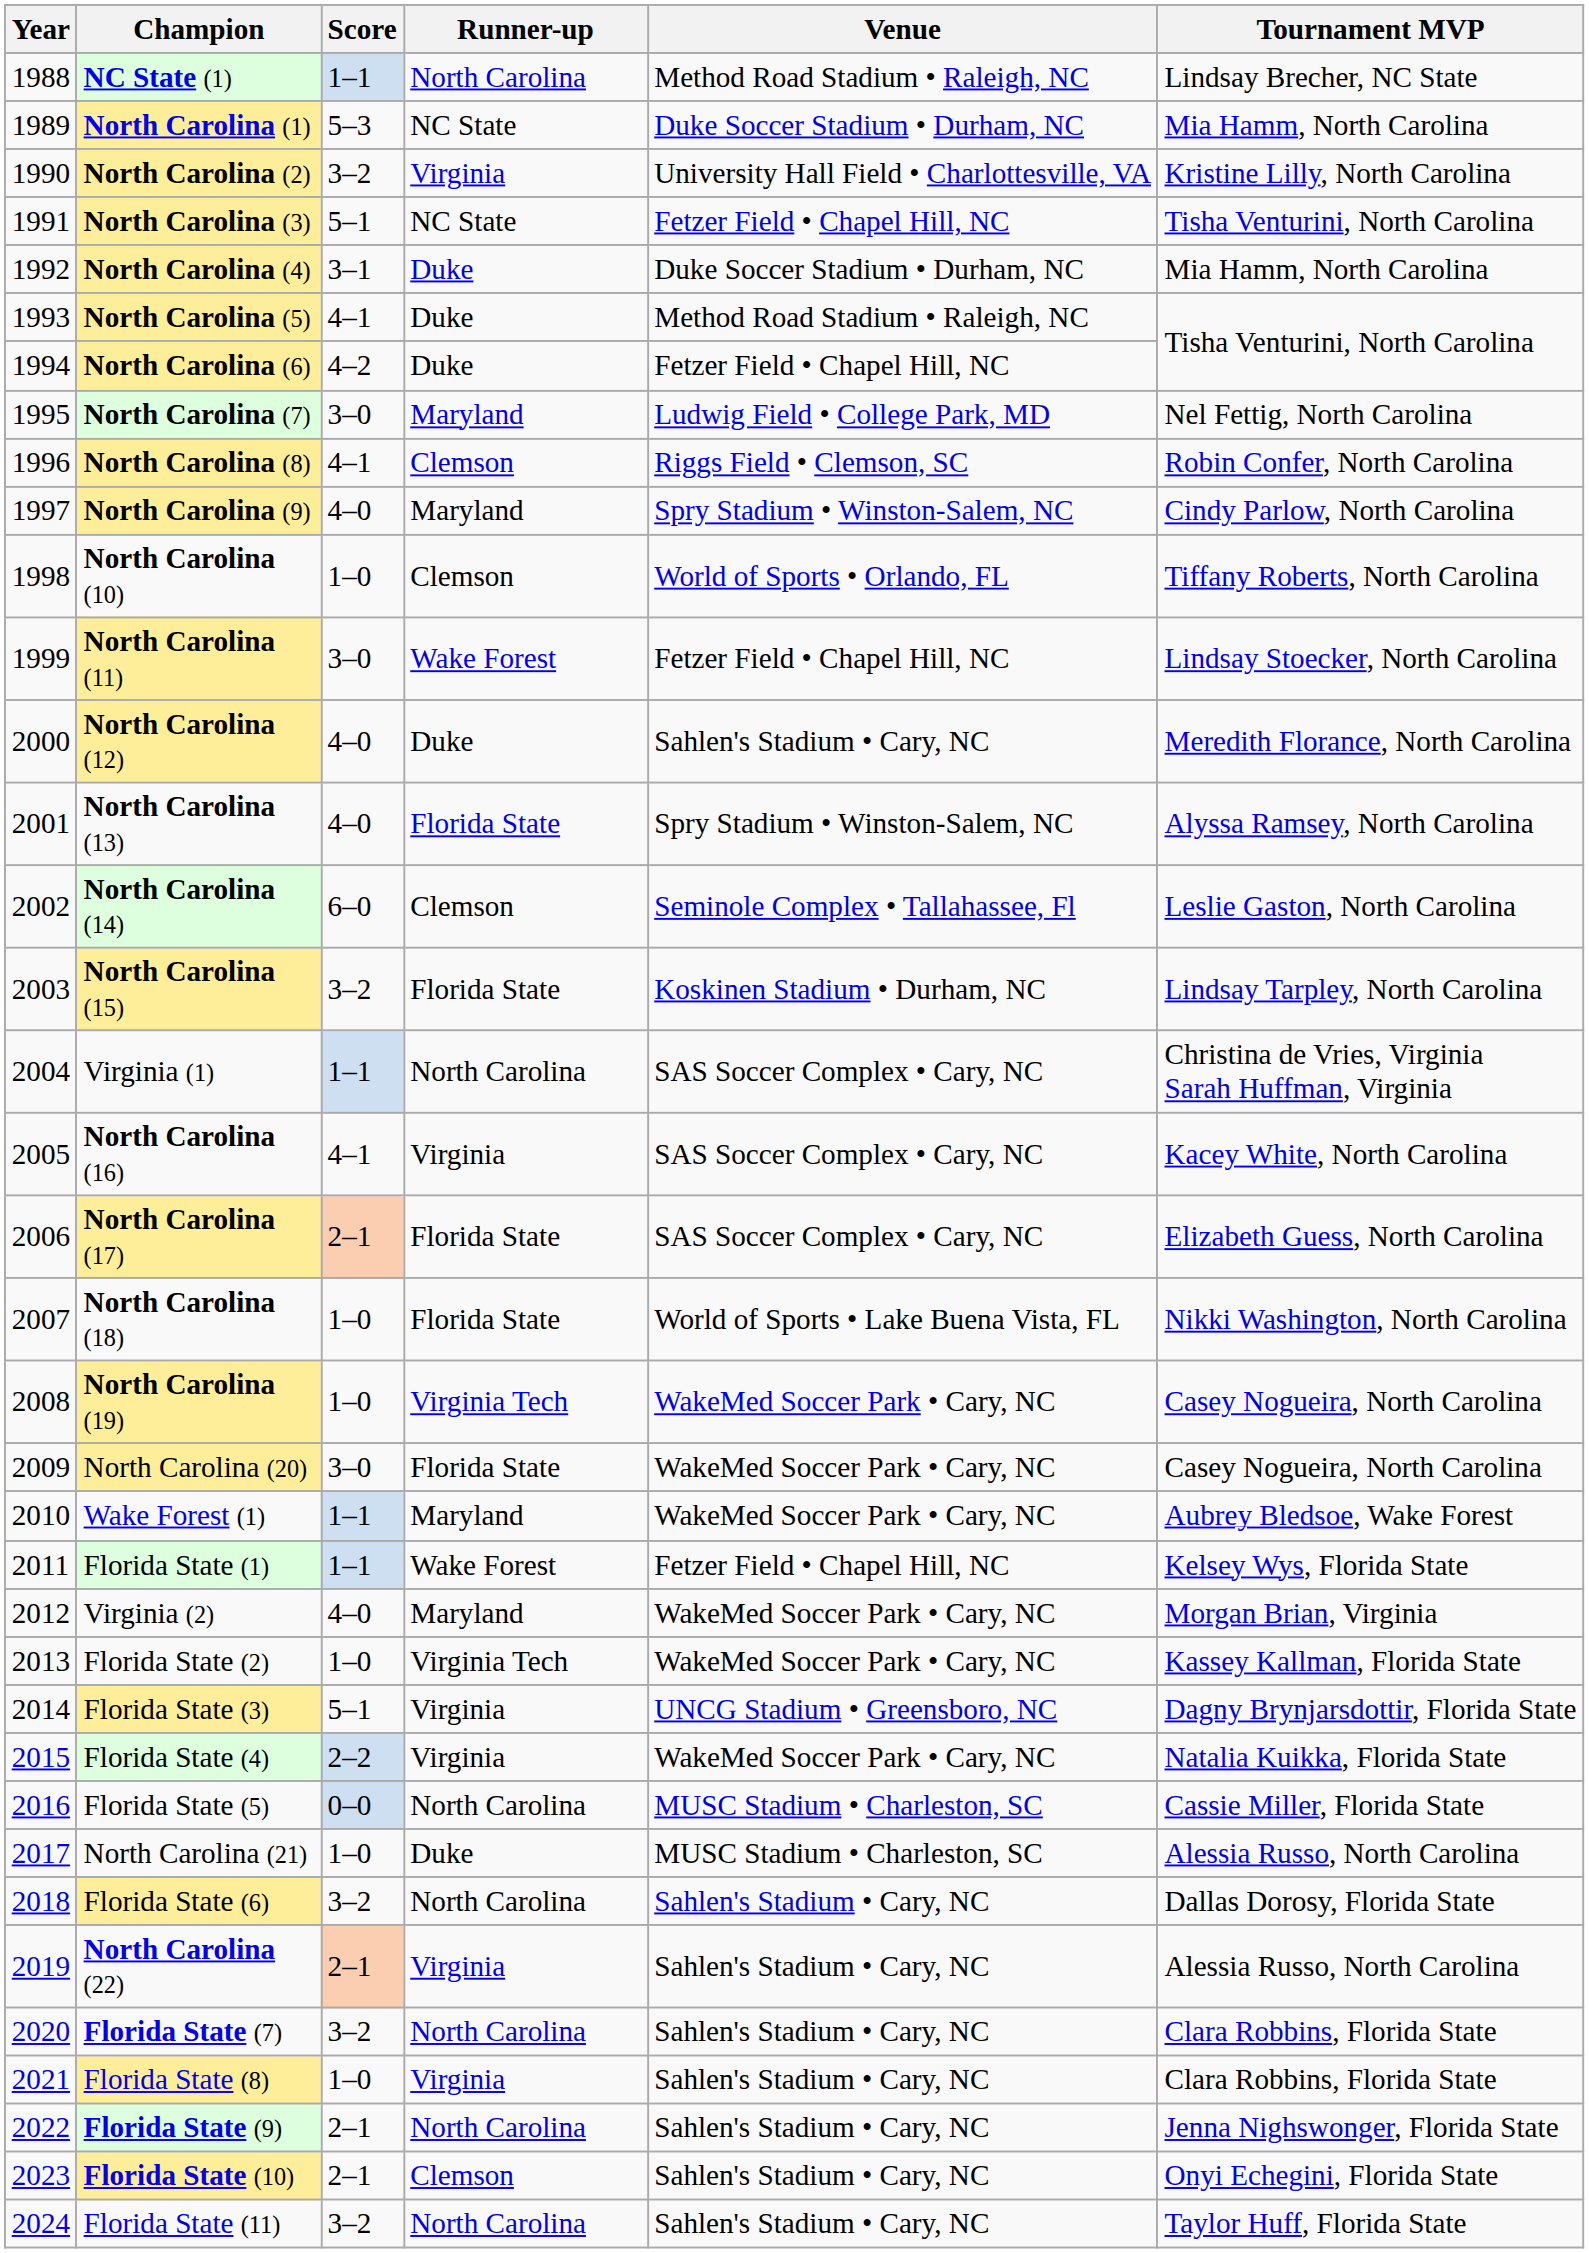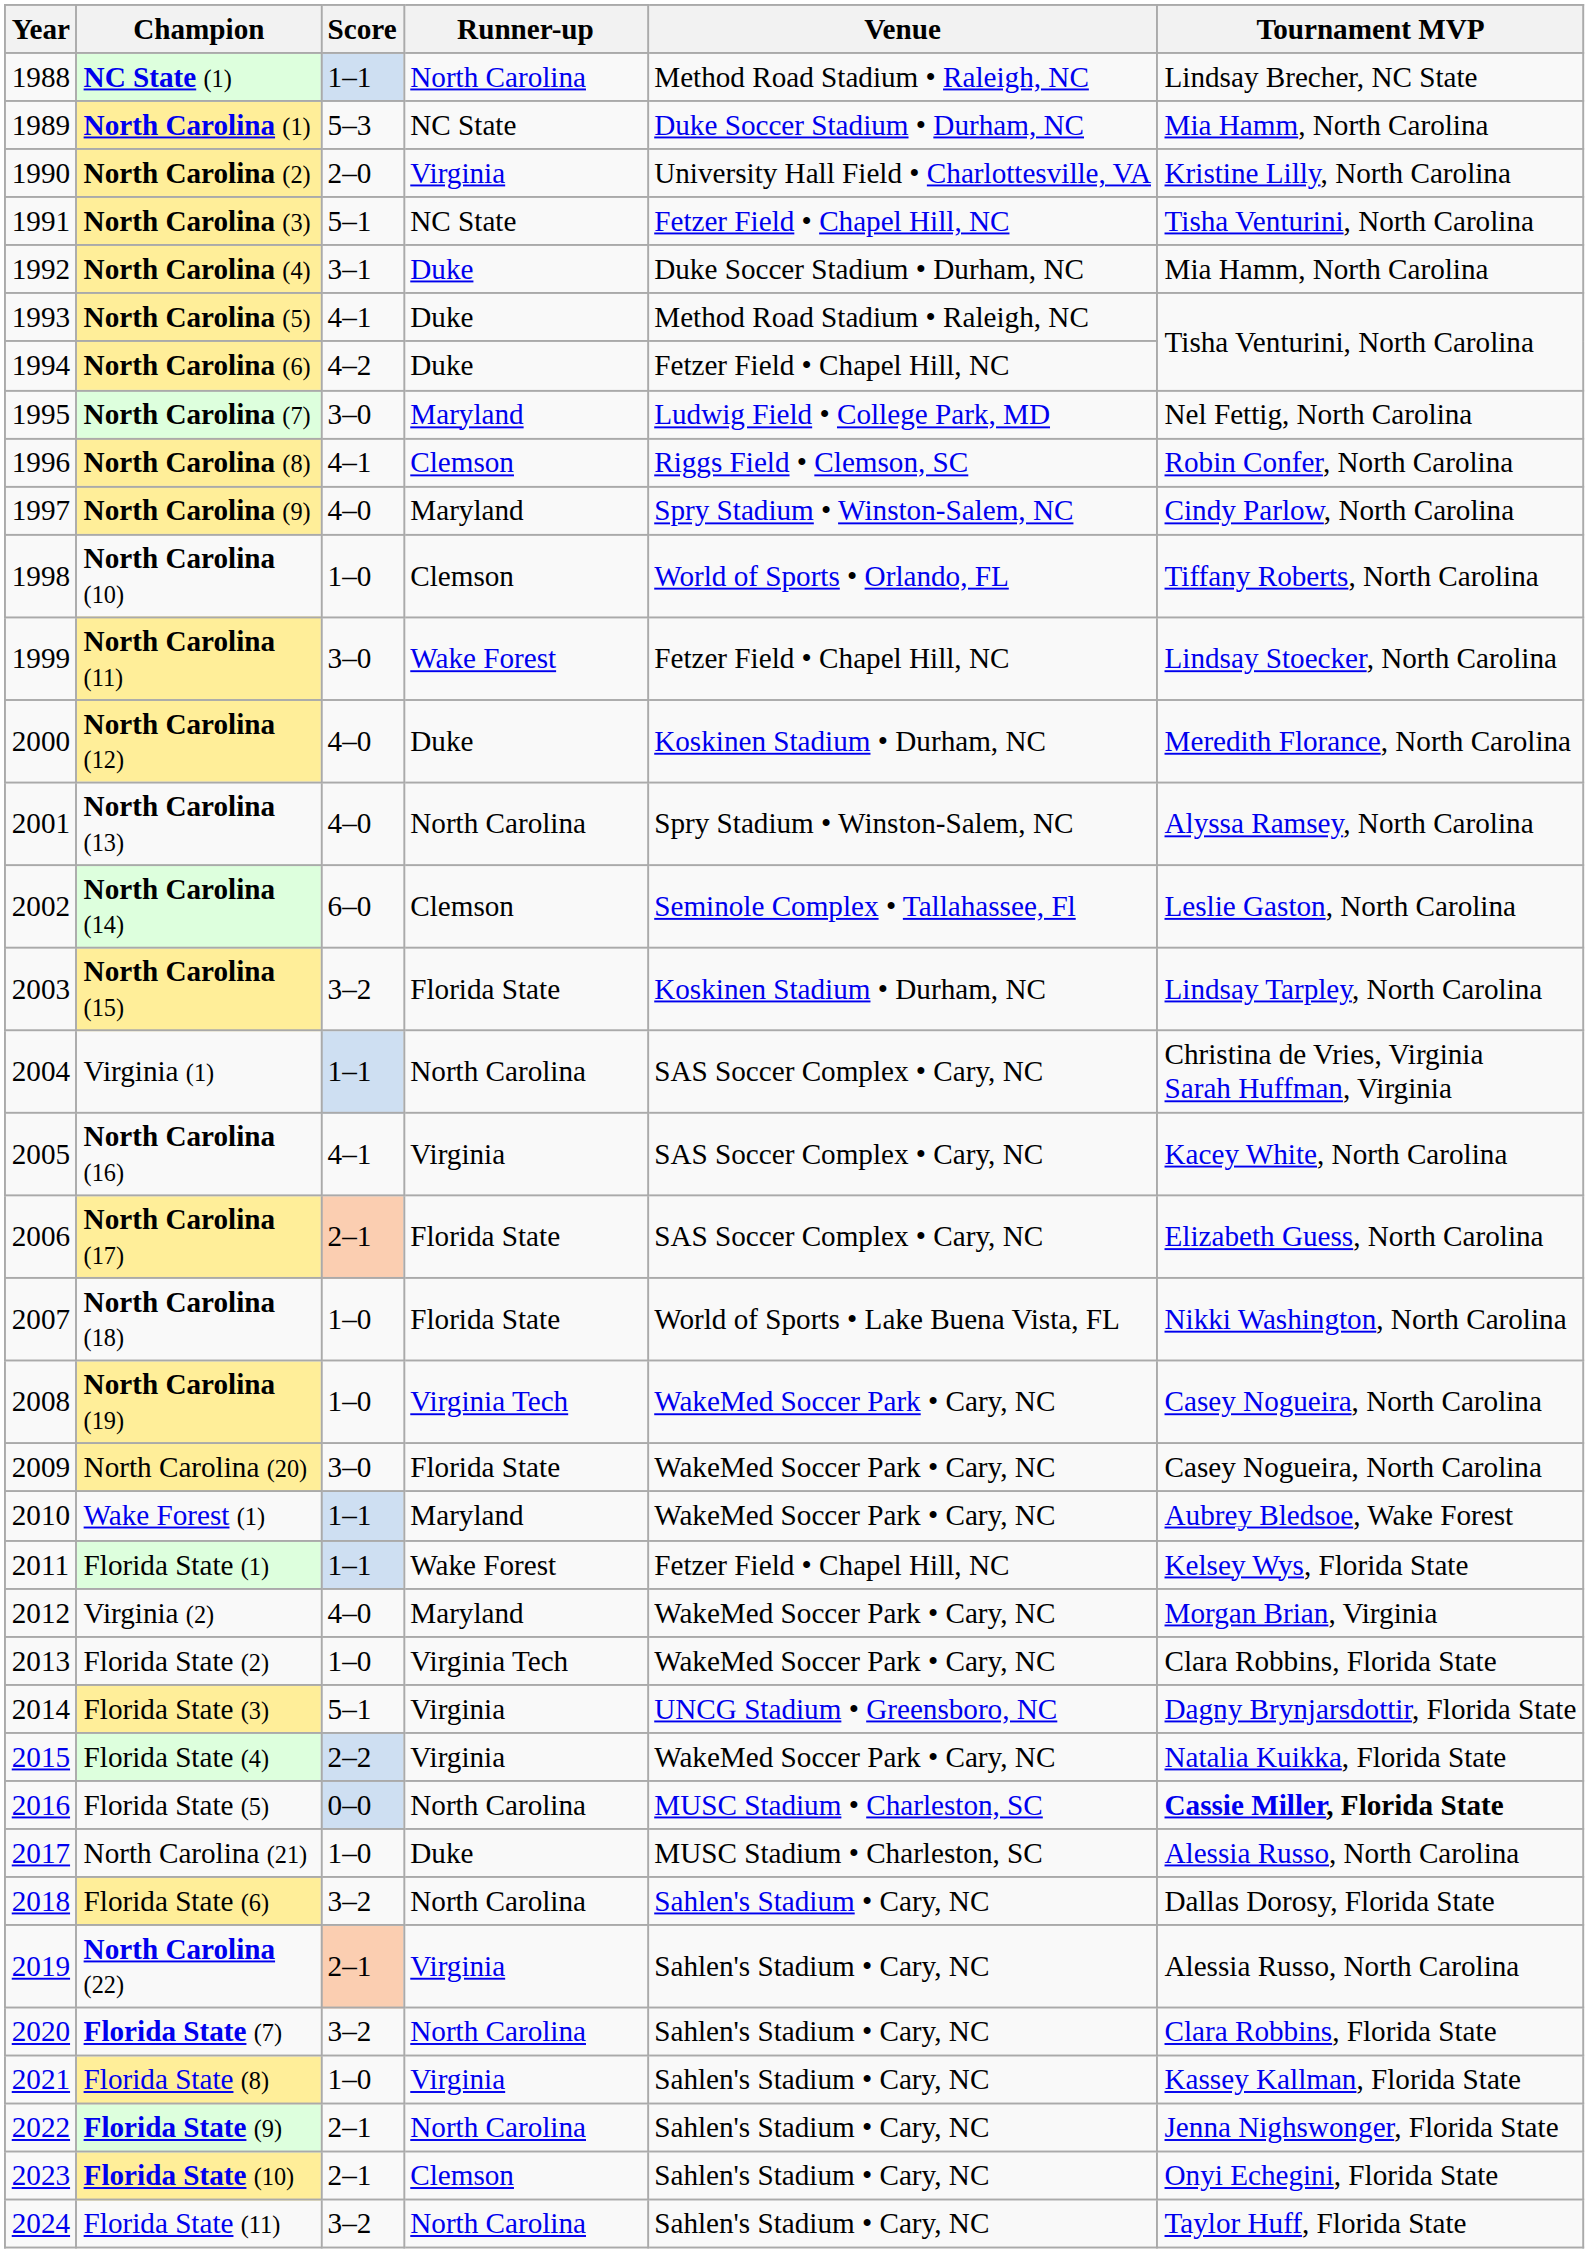(349, 173) 3–2 -> (349, 173) 2–0
(822, 740) Sahlen's Stadium • Cary, NC -> (850, 740) Koskinen Stadium • Durham, NC
(485, 823) Florida State -> (498, 823) North Carolina
(1343, 1660) Kassey Kallman, Florida State -> (1331, 1660) Clara Robbins, Florida State
(1324, 1804) normal -> (1334, 1804) bold
(1331, 2079) Clara Robbins, Florida State -> (1343, 2079) Kassey Kallman, Florida State
